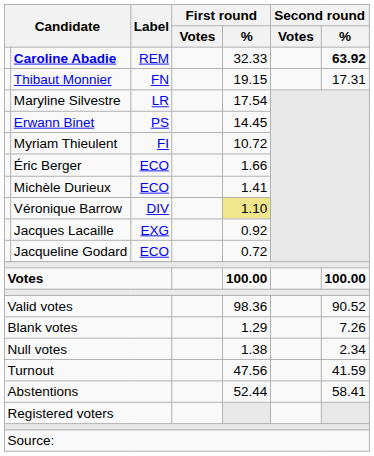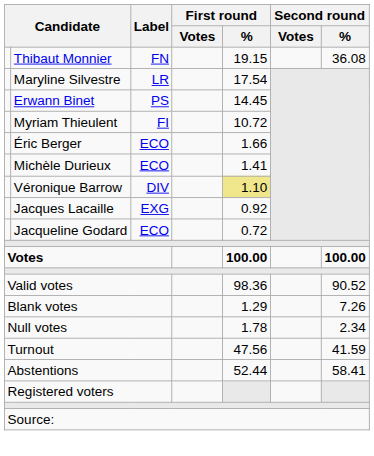- row: (65, 58)
(349, 80) 17.31 -> (349, 58) 36.08
(254, 349) 1.38 -> (254, 328) 1.78
